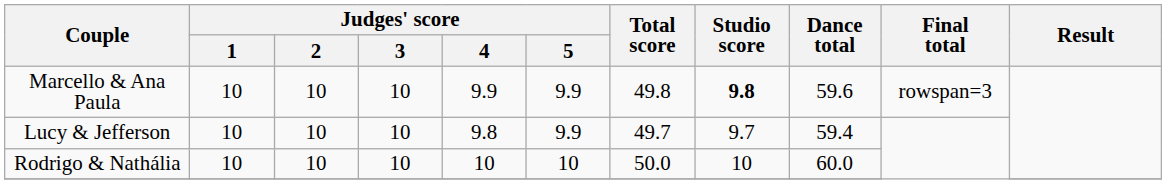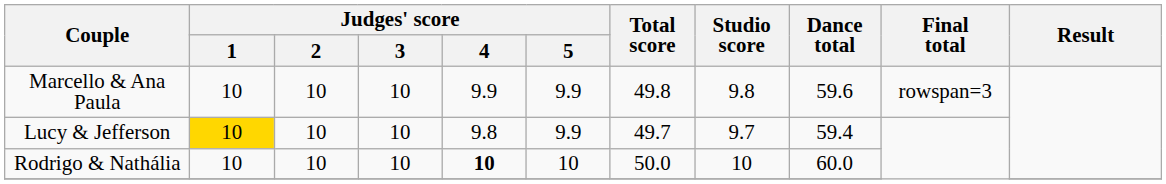(742, 91) bold -> (742, 91) normal
(232, 132) no background -> (232, 132) gold background
(484, 163) normal -> (484, 163) bold
